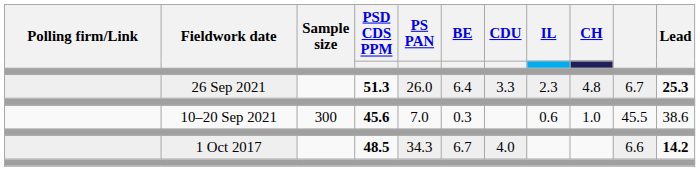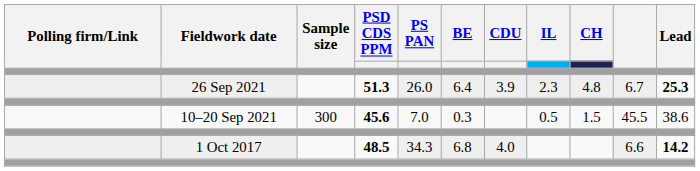(505, 87) 3.3 -> (505, 87) 3.9
(548, 117) 0.6 -> (548, 117) 0.5
(591, 117) 1.0 -> (591, 117) 1.5
(462, 148) 6.7 -> (462, 148) 6.8
